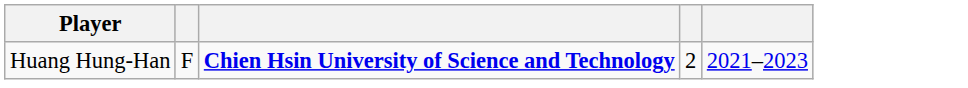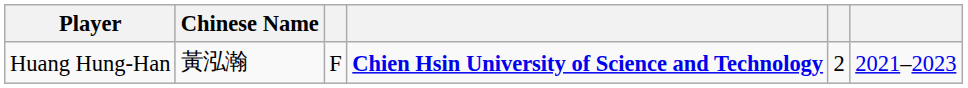+ column: (250, 23)
